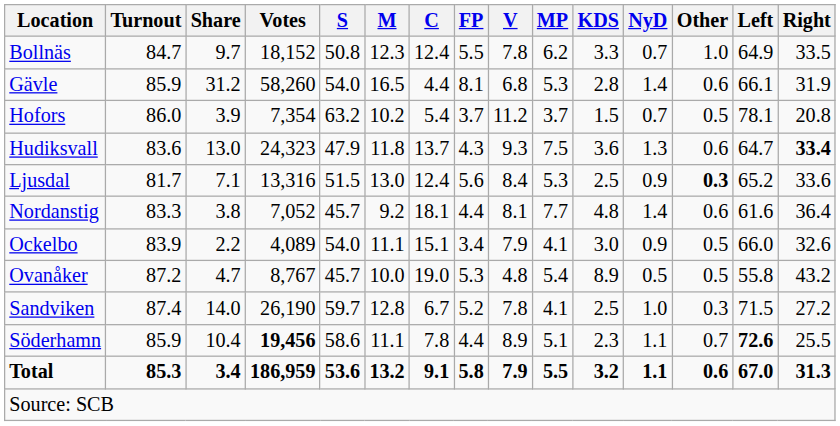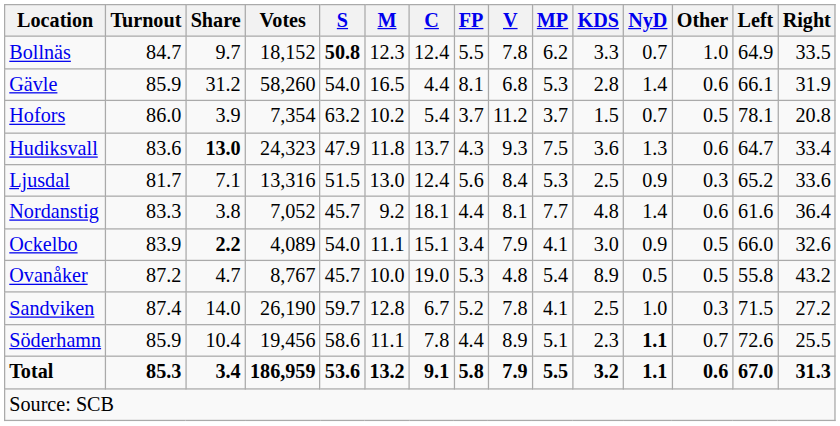(342, 52) normal -> (342, 52) bold
(223, 148) normal -> (223, 148) bold
(813, 148) bold -> (813, 148) normal
(716, 180) bold -> (716, 180) normal
(228, 244) normal -> (228, 244) bold
(288, 340) bold -> (288, 340) normal
(655, 340) normal -> (655, 340) bold
(756, 340) bold -> (756, 340) normal
